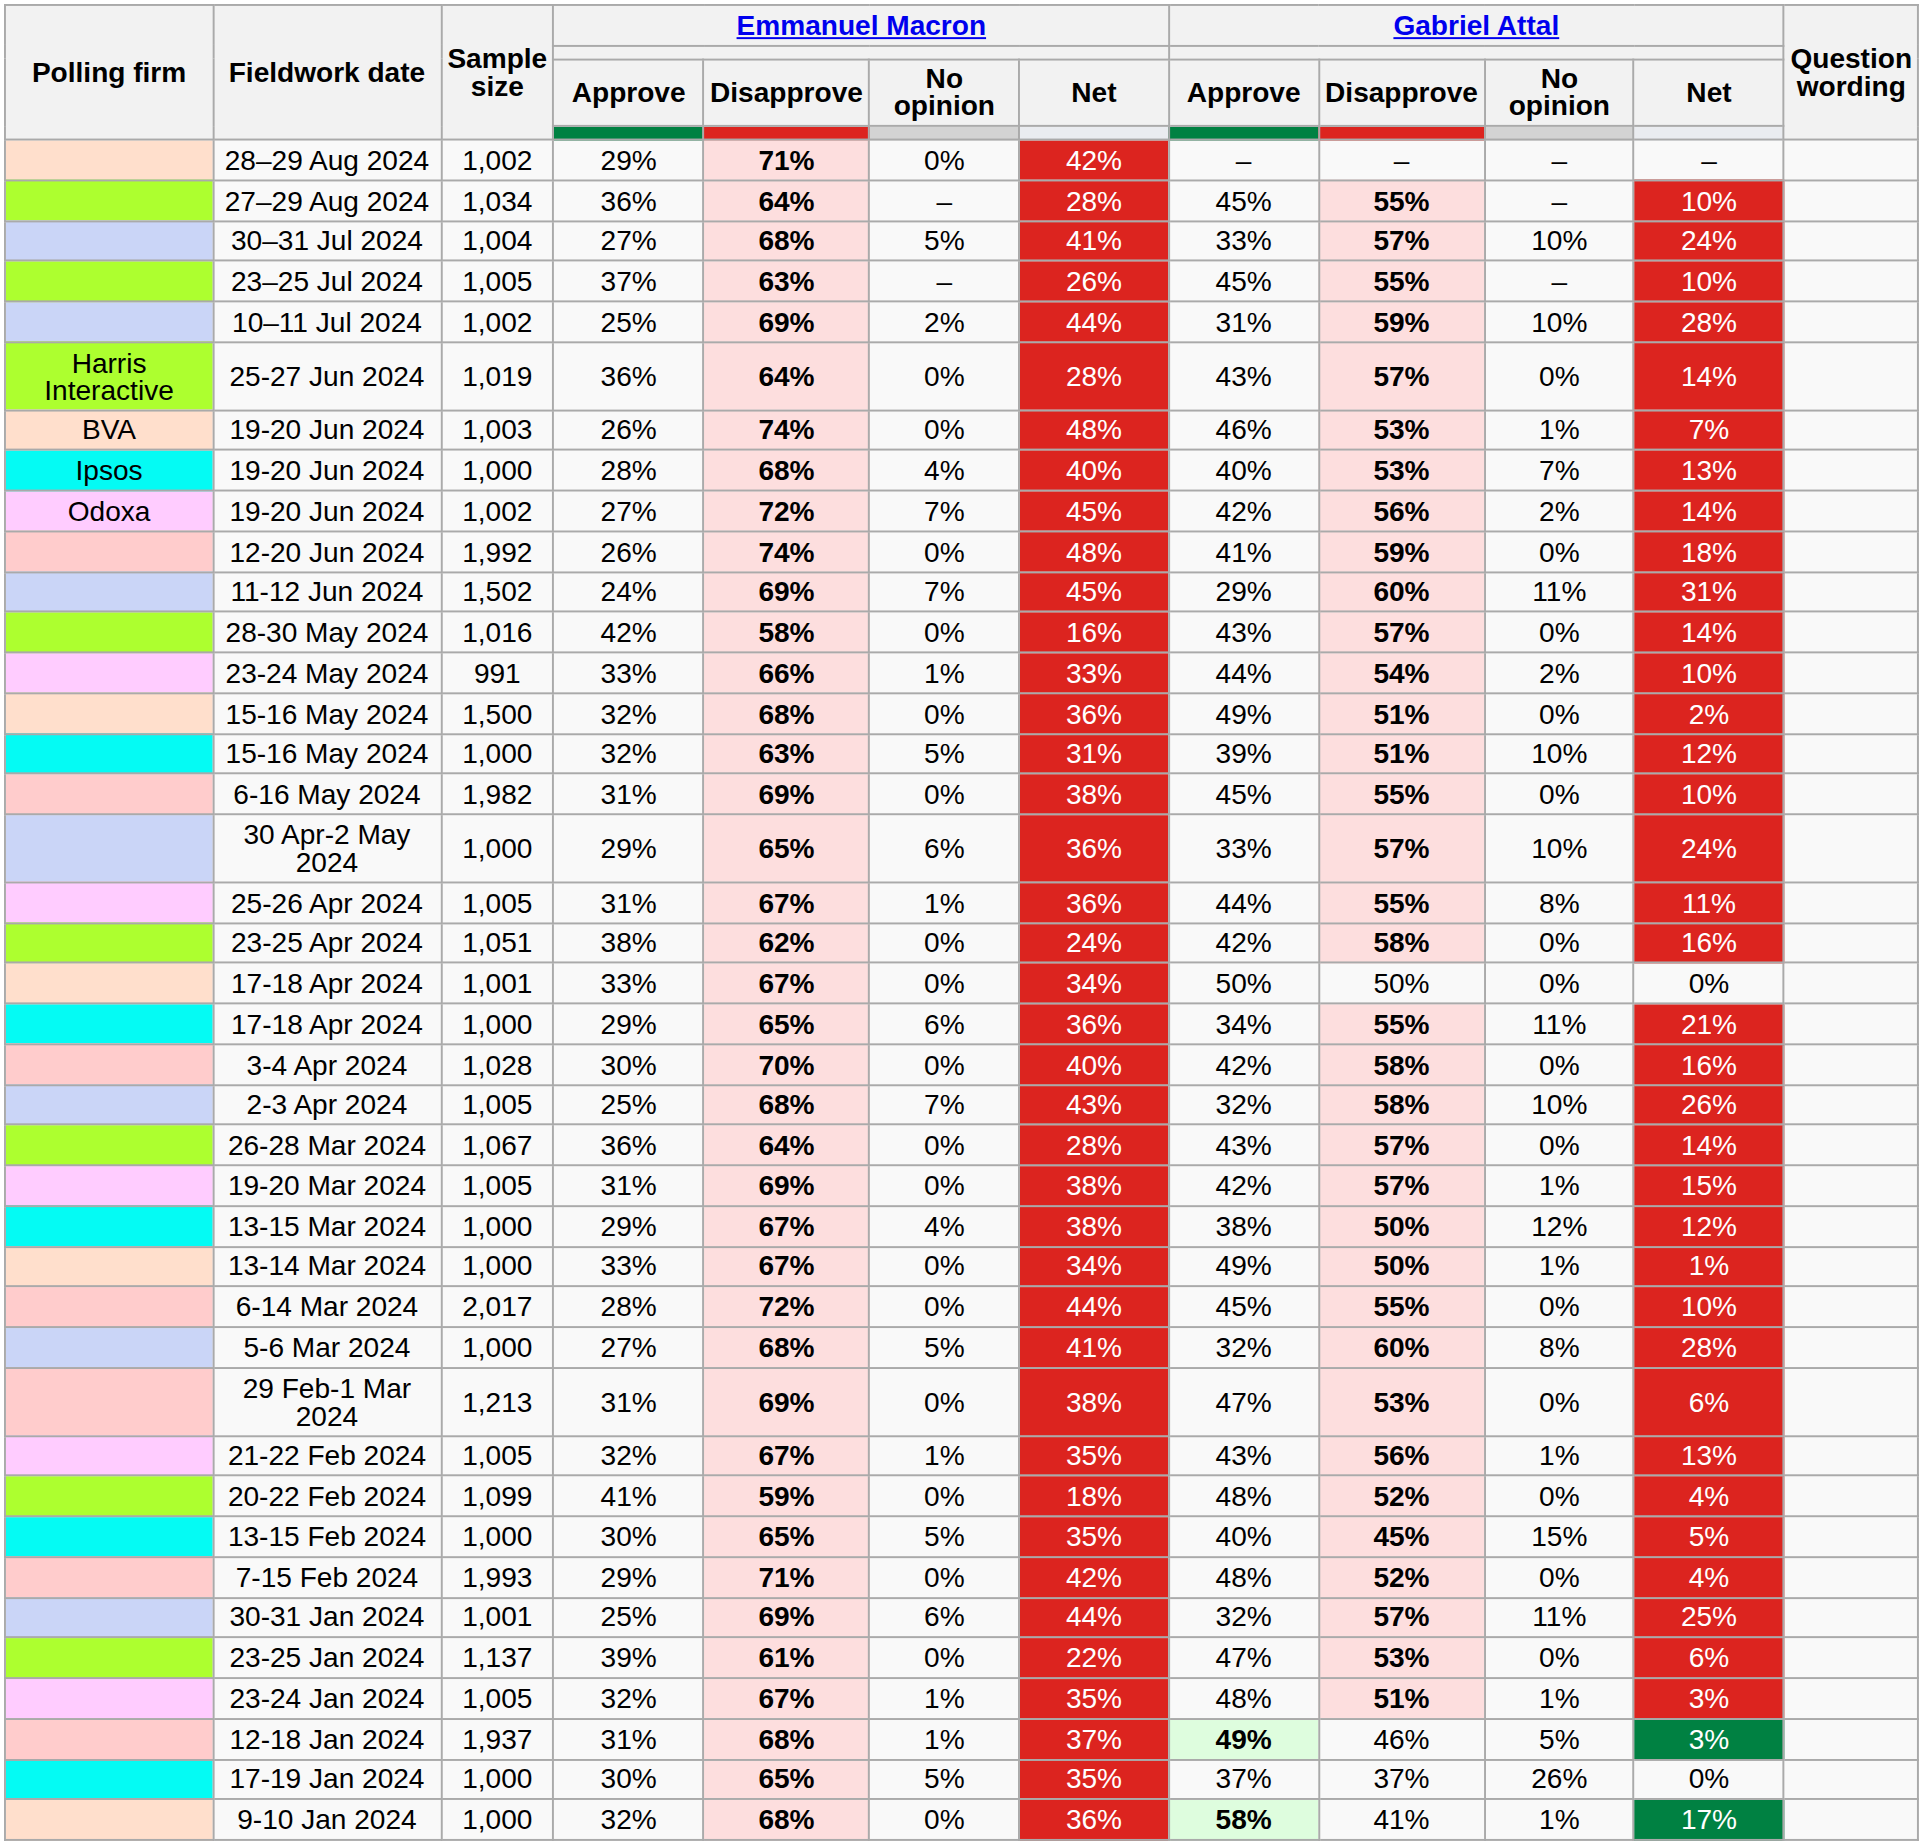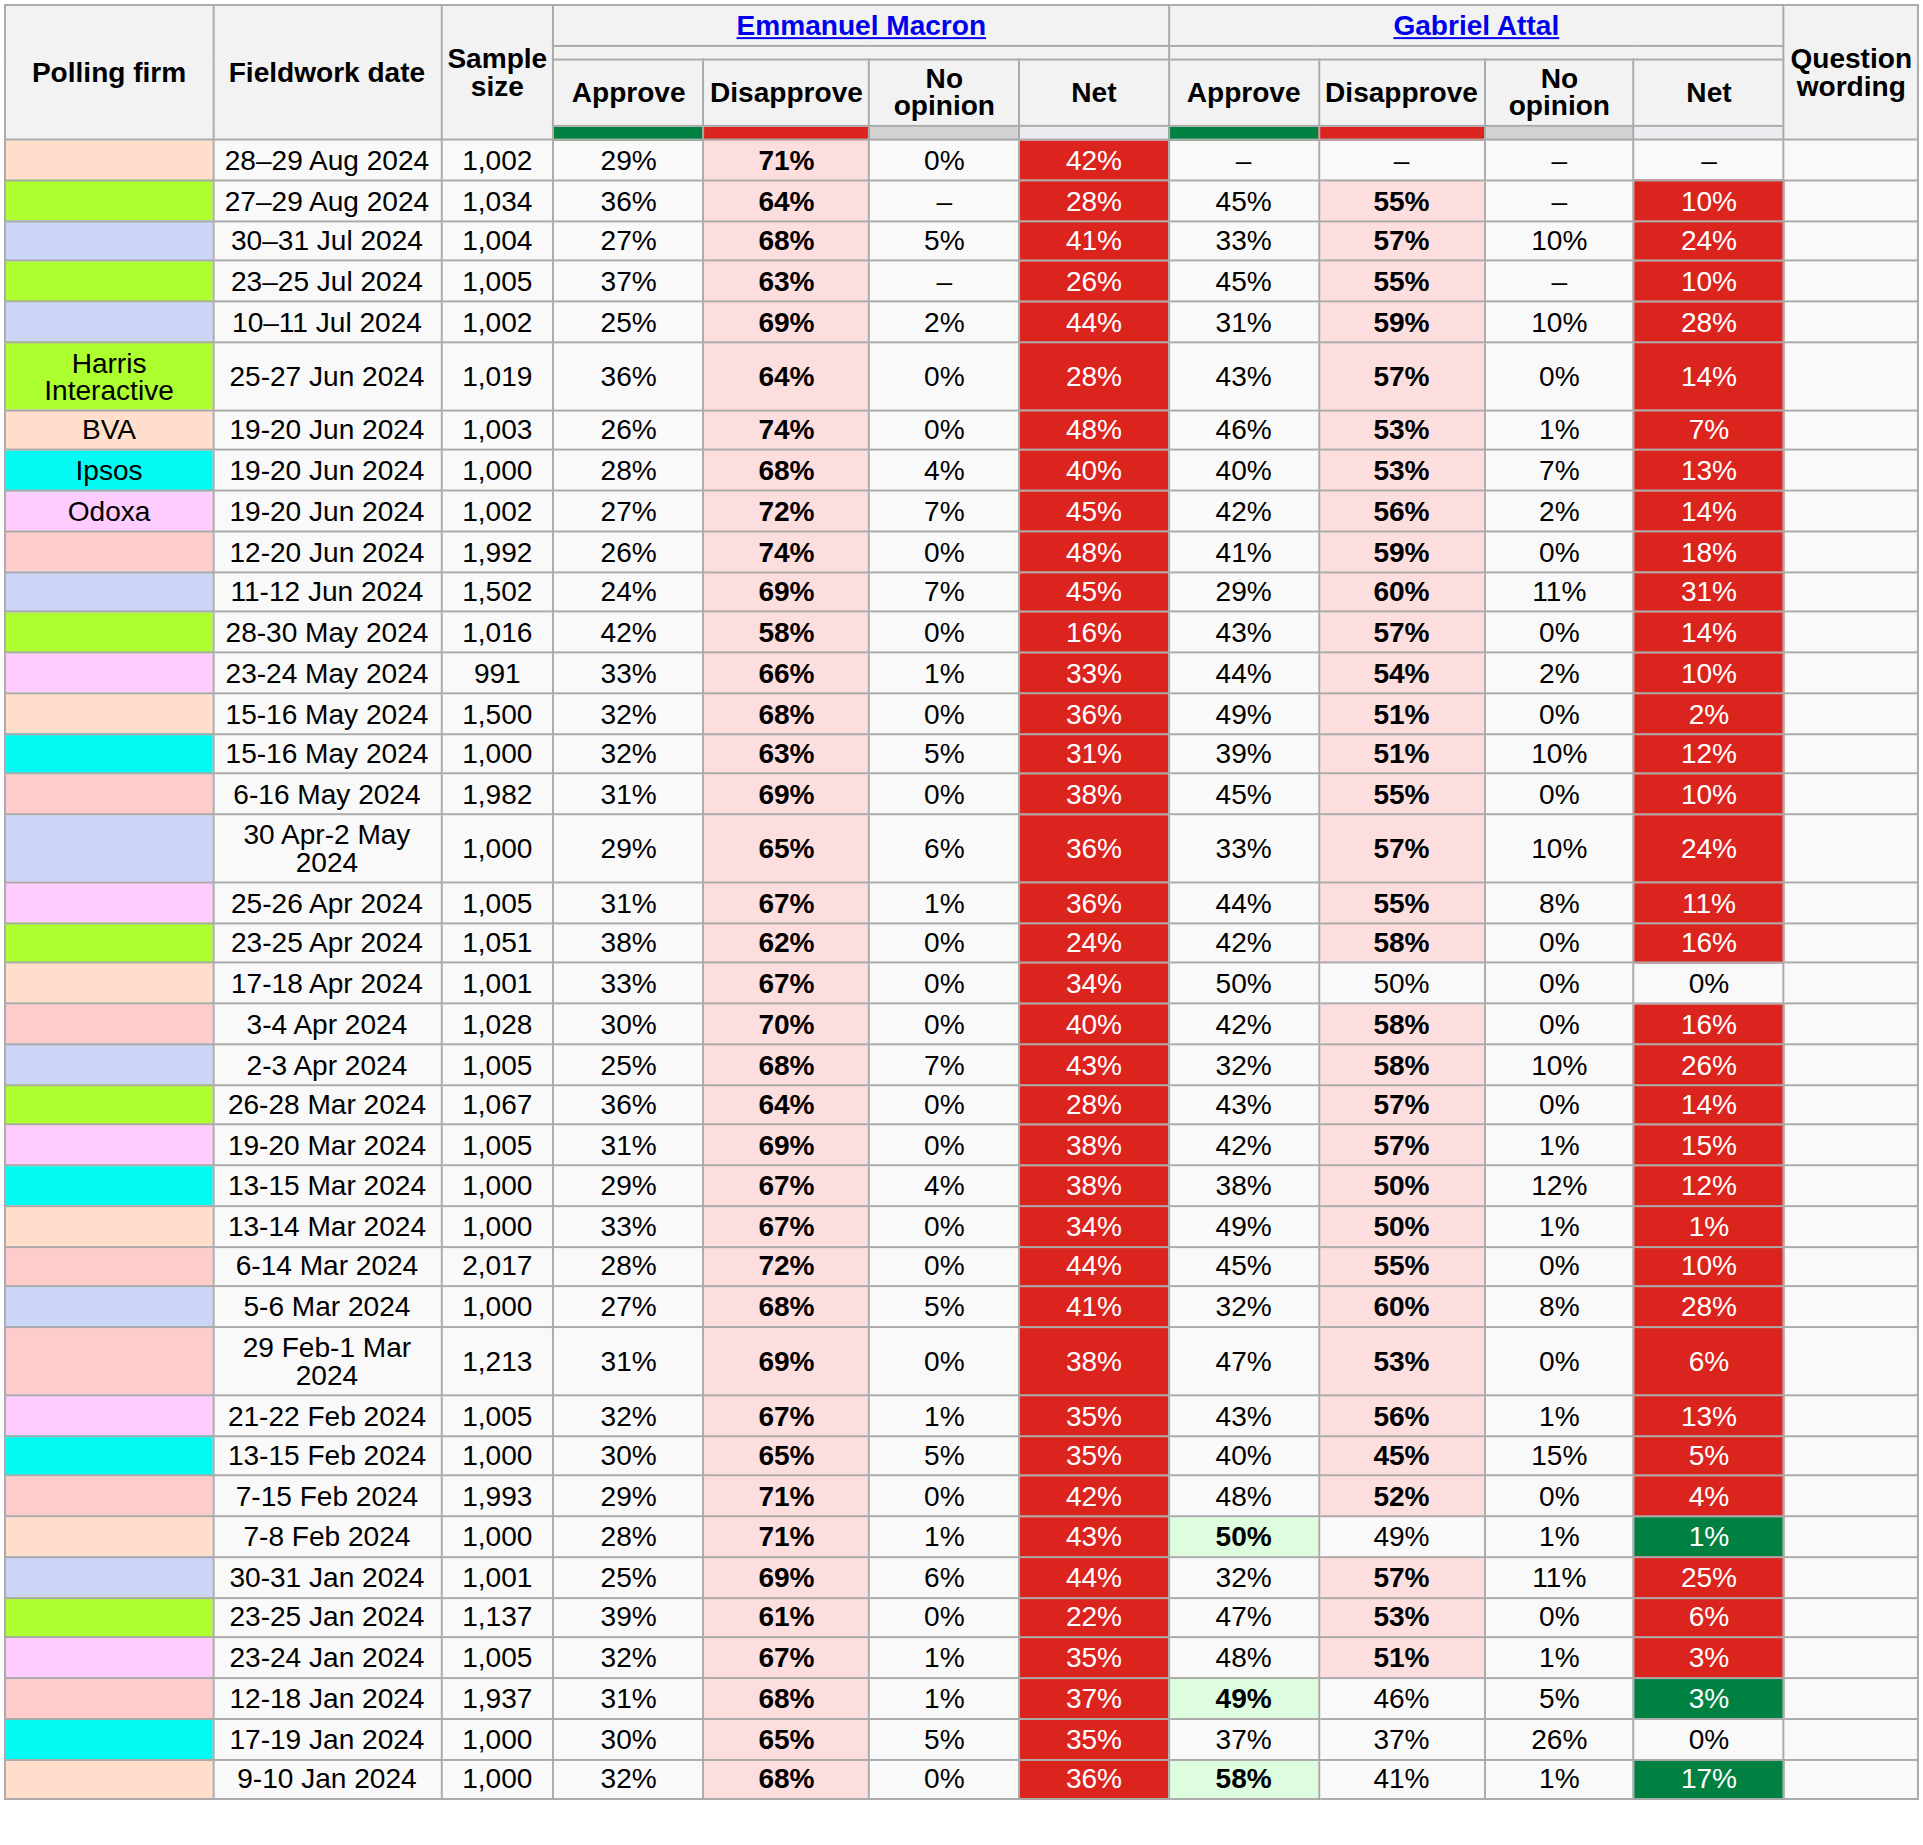- row: (327, 1024)
- row: (327, 1496)
+ row: (327, 1537)
